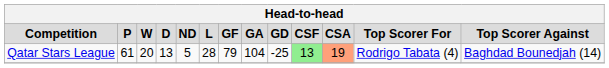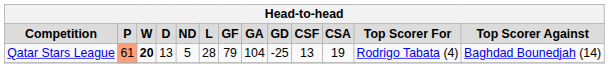(127, 53) no background -> (127, 53) lightsalmon background
(147, 53) normal -> (147, 53) bold
(307, 53) lightgreen background -> (307, 53) no background
(338, 53) lightsalmon background -> (338, 53) no background
